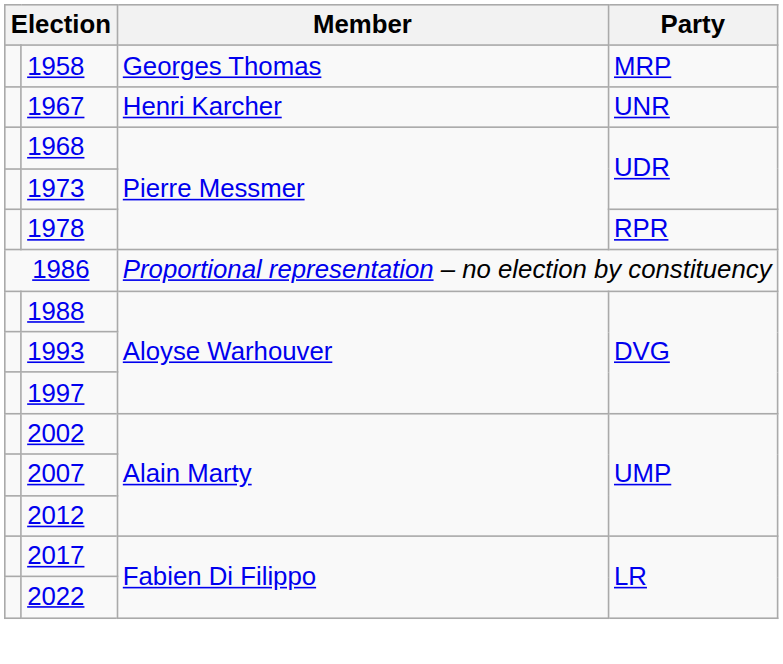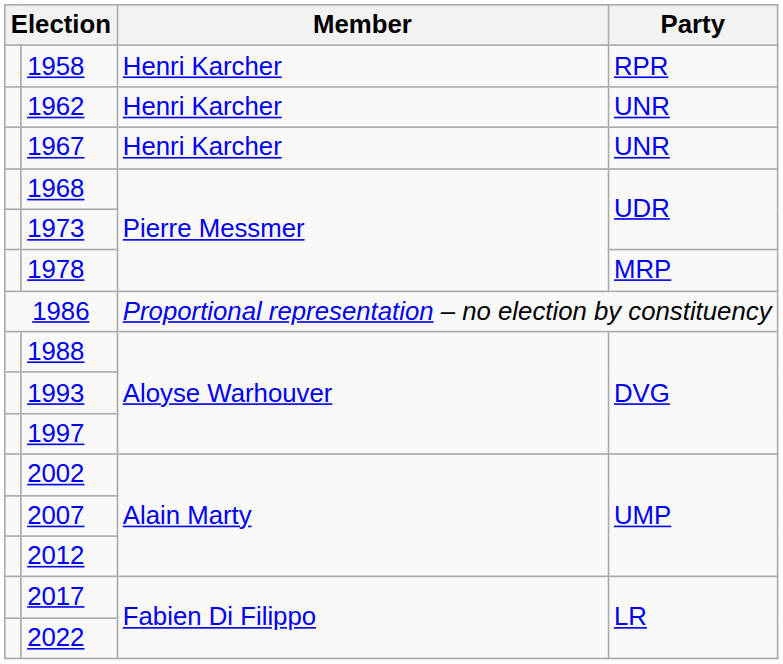(222, 65) Georges Thomas -> (202, 65) Henri Karcher
(643, 65) MRP -> (641, 65) RPR
+ row: (56, 106)
(641, 229) RPR -> (643, 270) MRP
